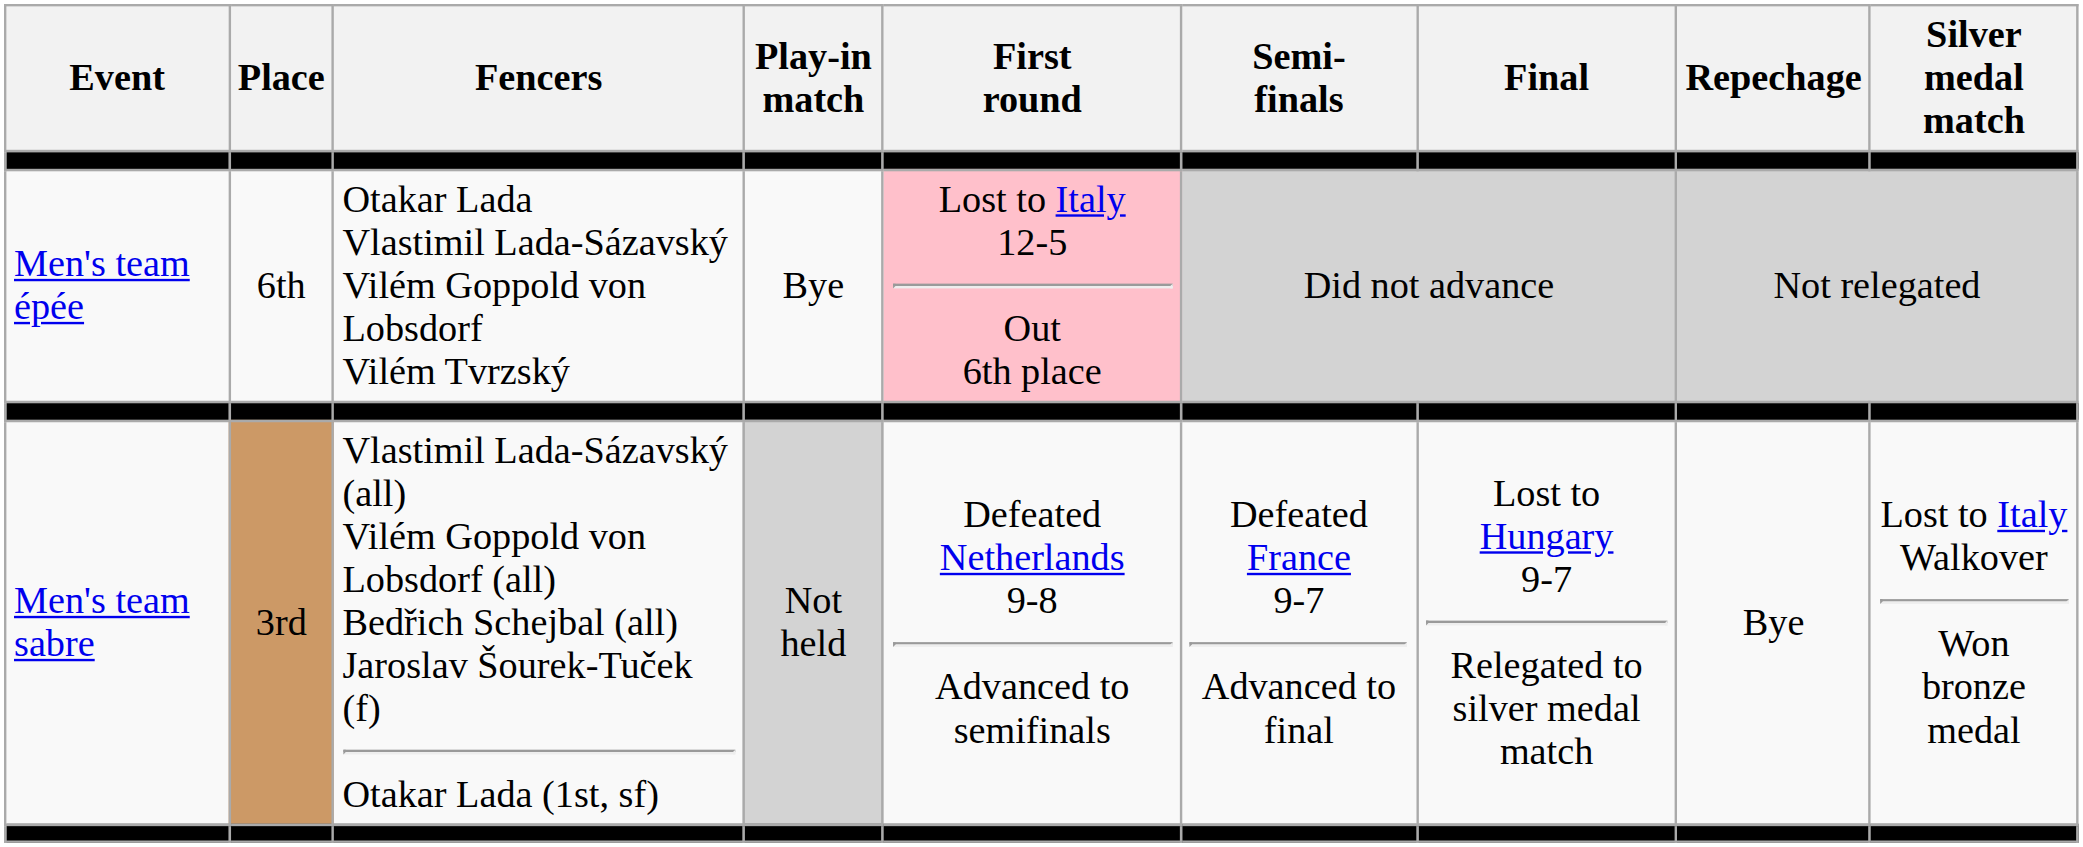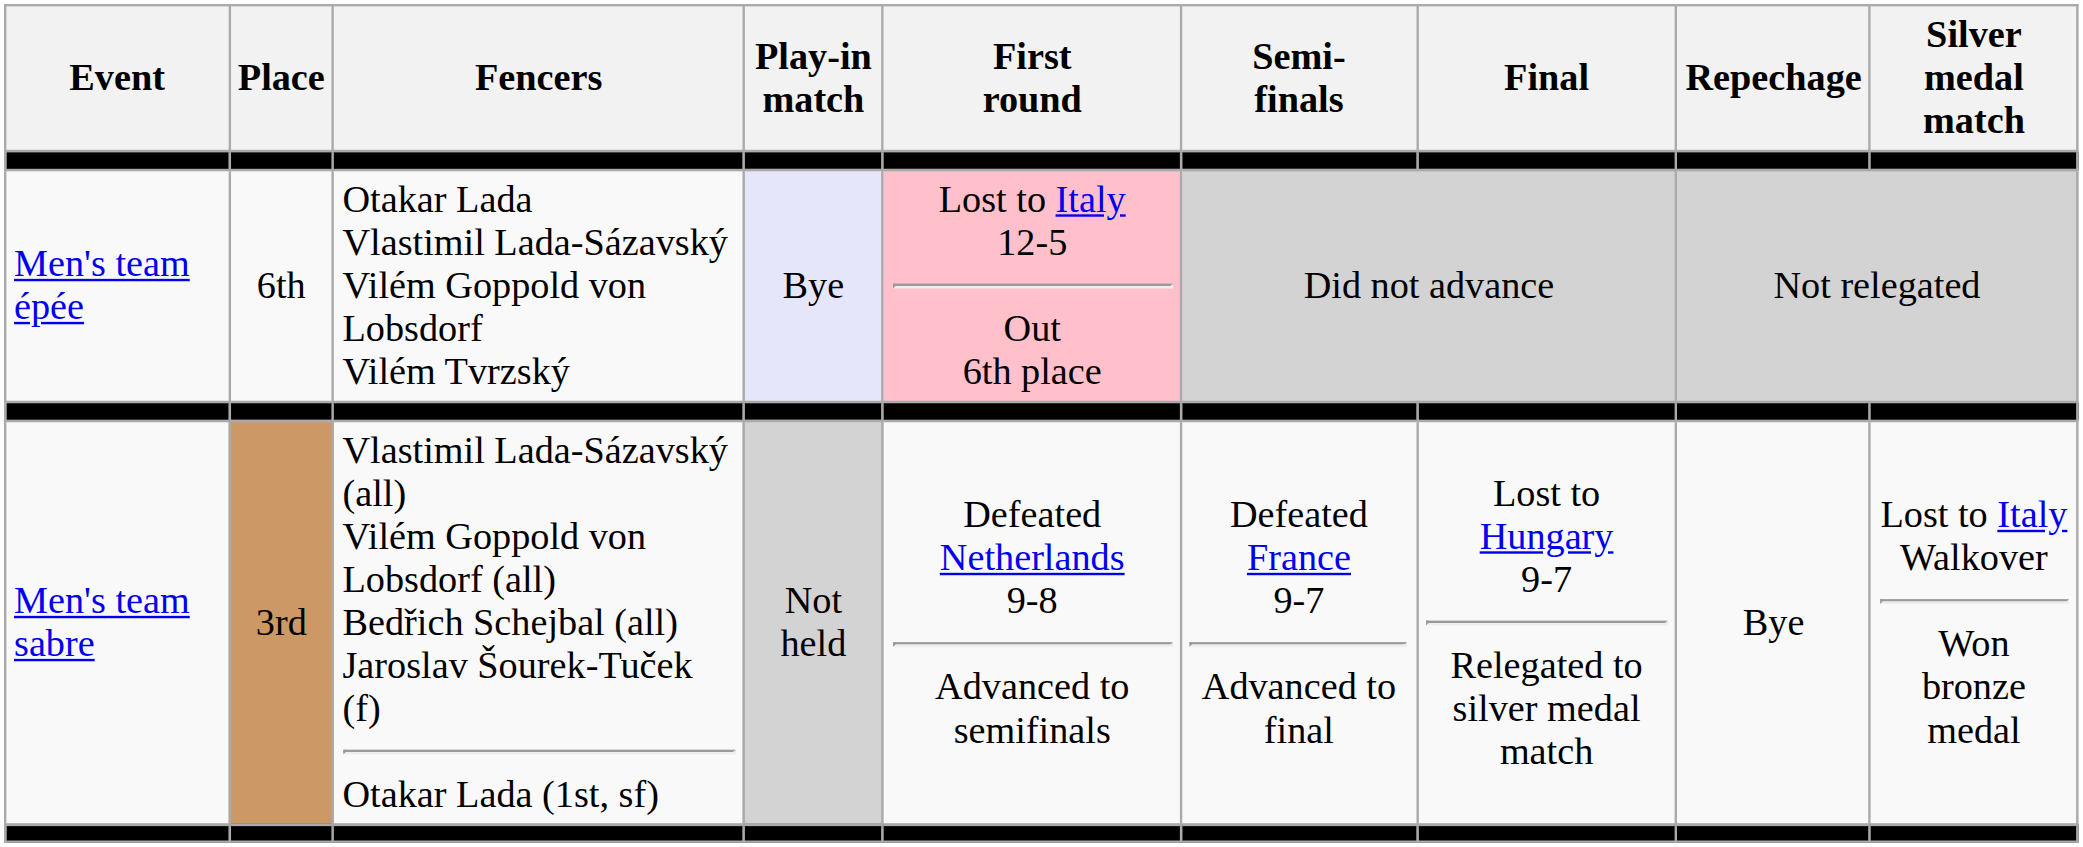(813, 285) no background -> (813, 285) lavender background
